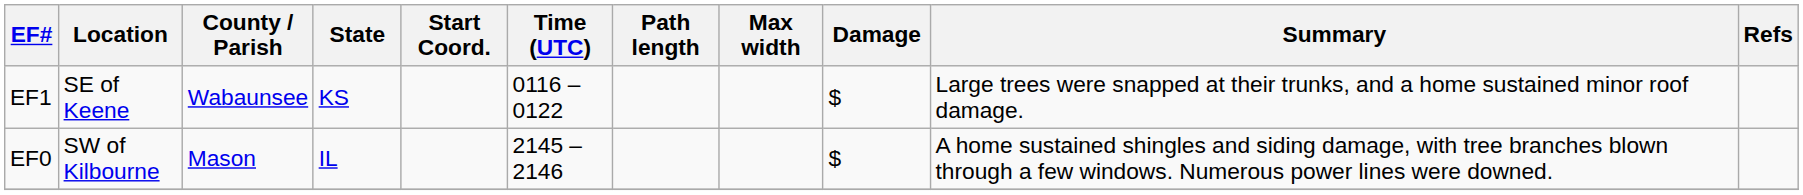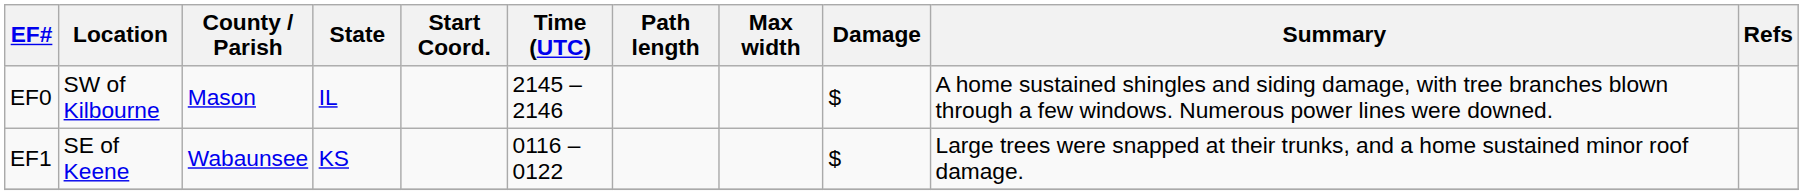rows swapped: (31, 158) <-> (31, 96)
